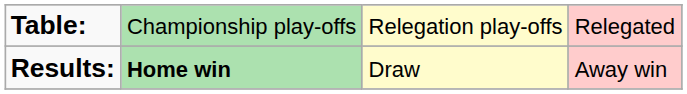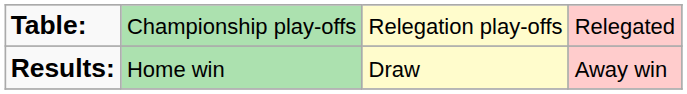(179, 67) bold -> (176, 68) normal
